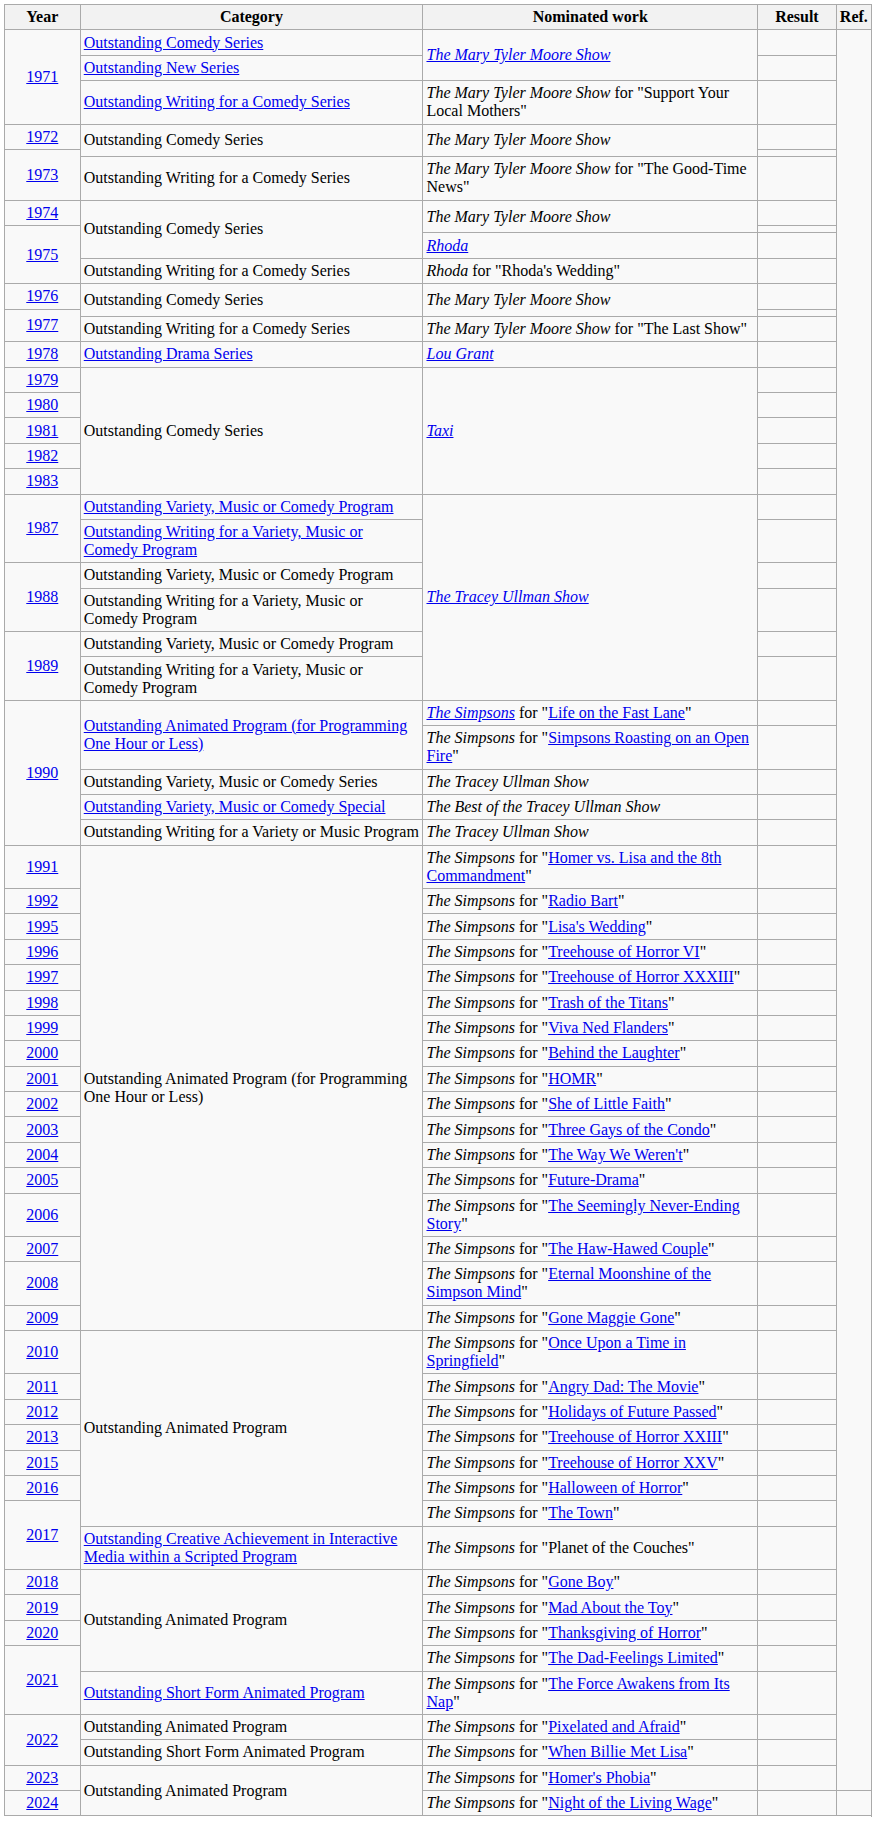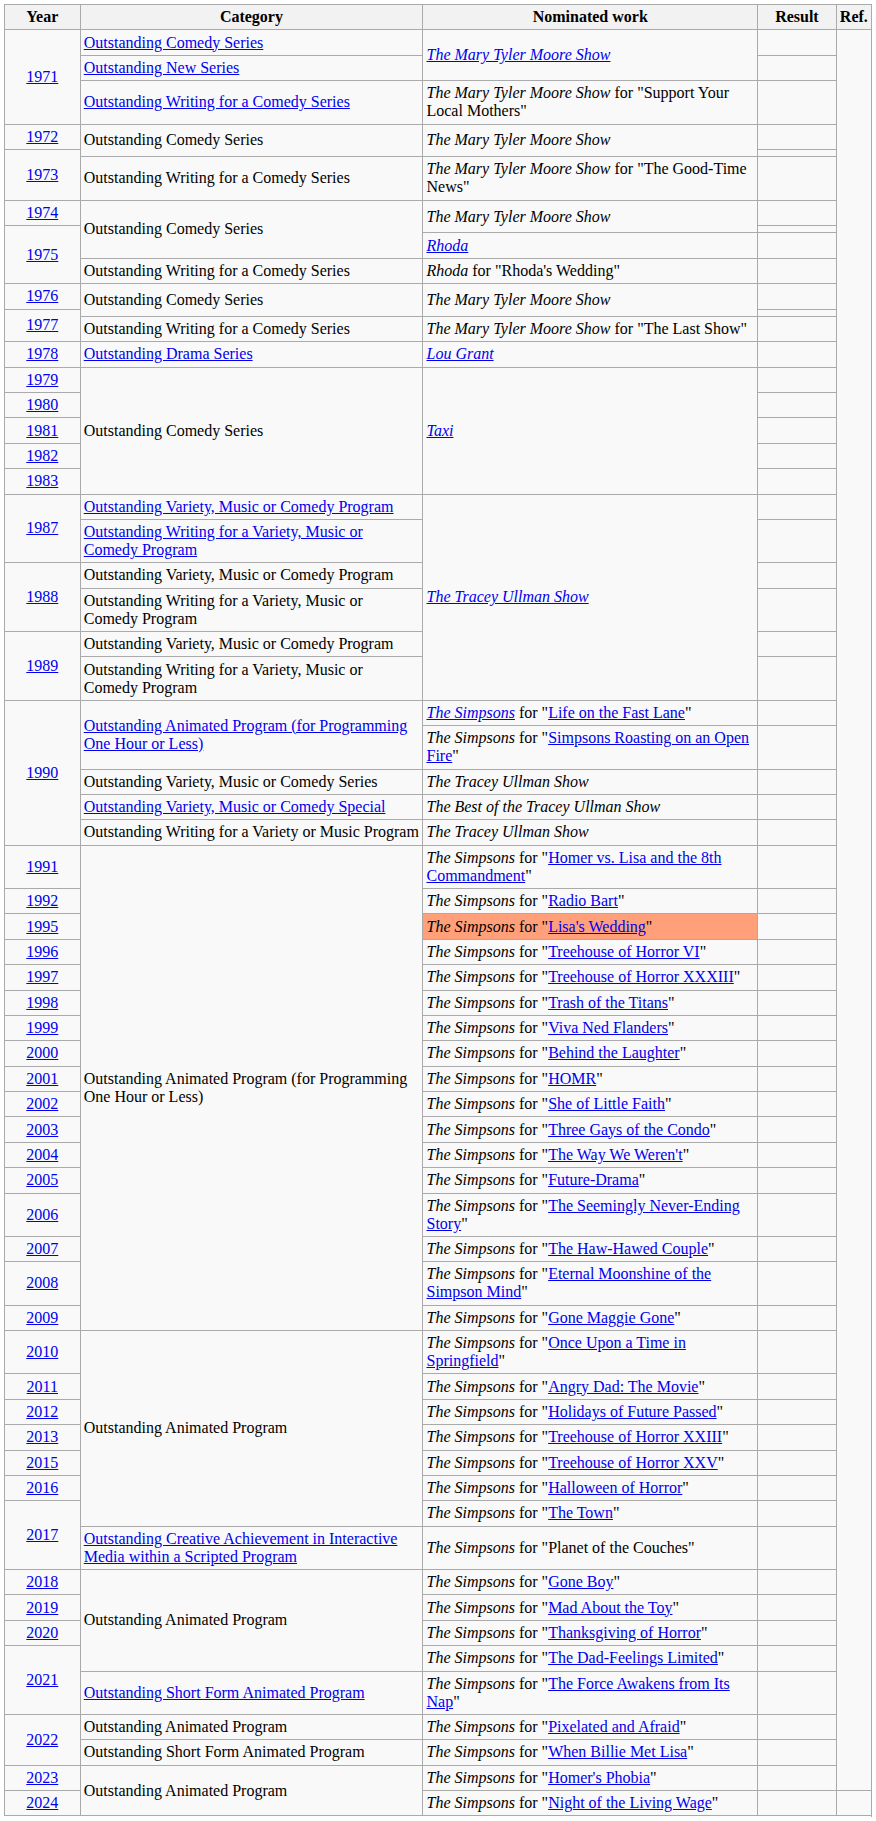(539, 926) no background -> (539, 926) lightsalmon background
